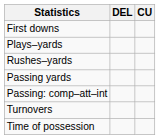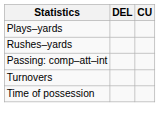- row: (33, 29)
- row: (39, 77)
